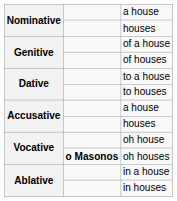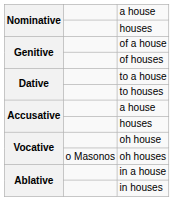(92, 156) bold -> (90, 156) normal
